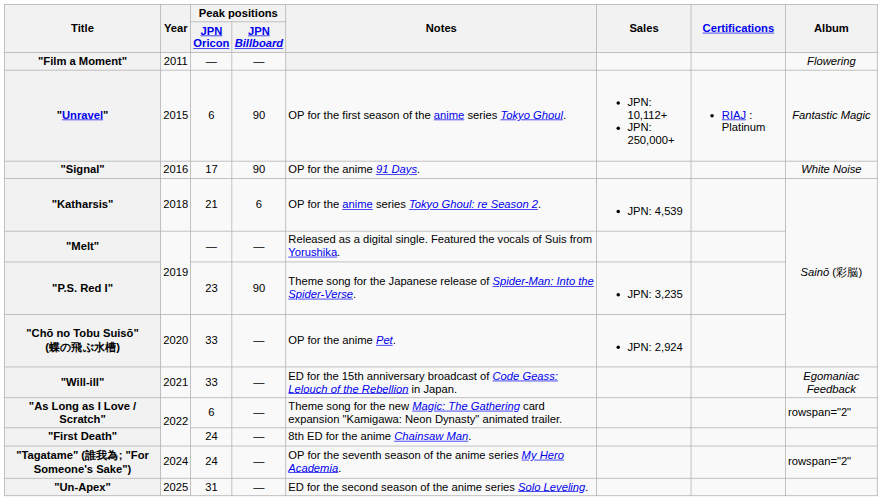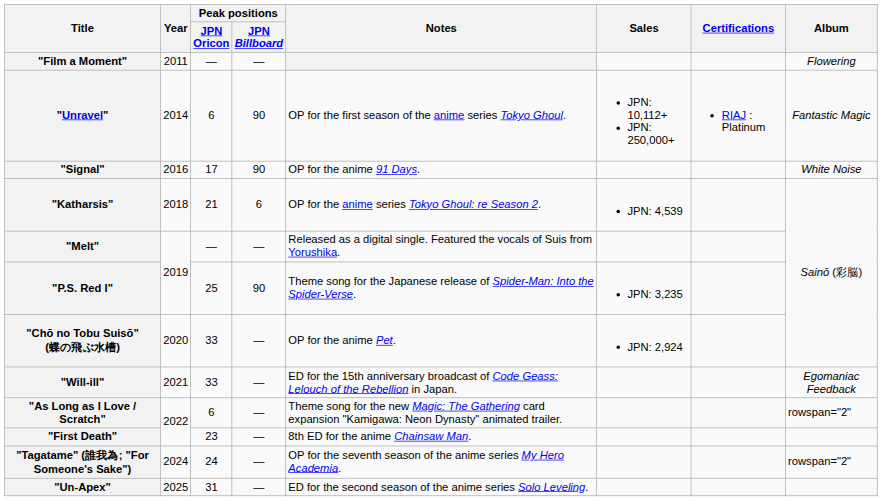(176, 115) 2015 -> (176, 115) 2014
(211, 288) 23 -> (211, 288) 25
(211, 436) 24 -> (211, 436) 23
